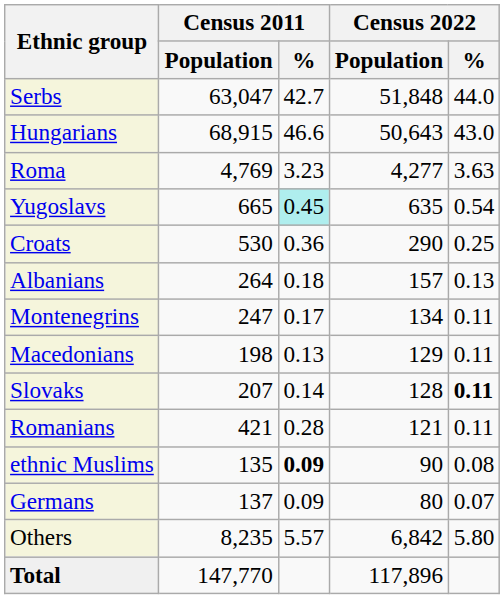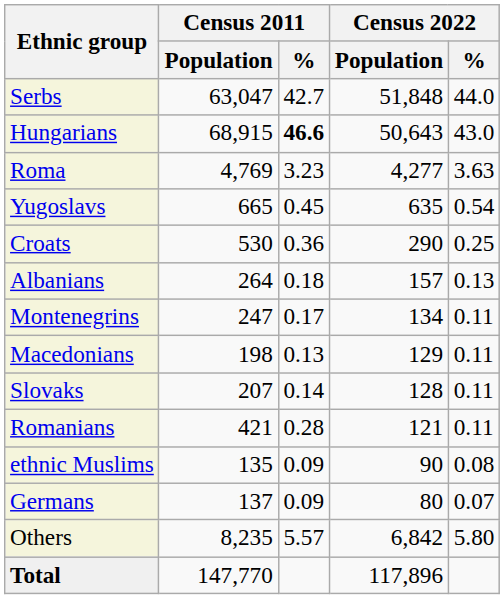(304, 133) normal -> (304, 133) bold
(304, 206) paleturquoise background -> (304, 206) no background
(473, 390) bold -> (474, 390) normal
(304, 464) bold -> (304, 464) normal
